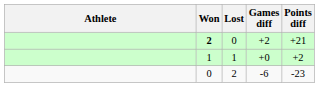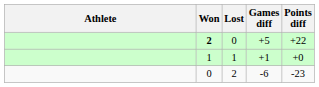(264, 40) +2 -> (264, 40) +5
(298, 40) +21 -> (298, 40) +22
(264, 57) +0 -> (264, 57) +1
(298, 57) +2 -> (298, 57) +0
